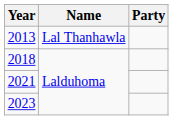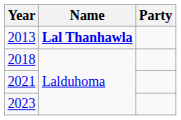(84, 37) normal -> (87, 37) bold
